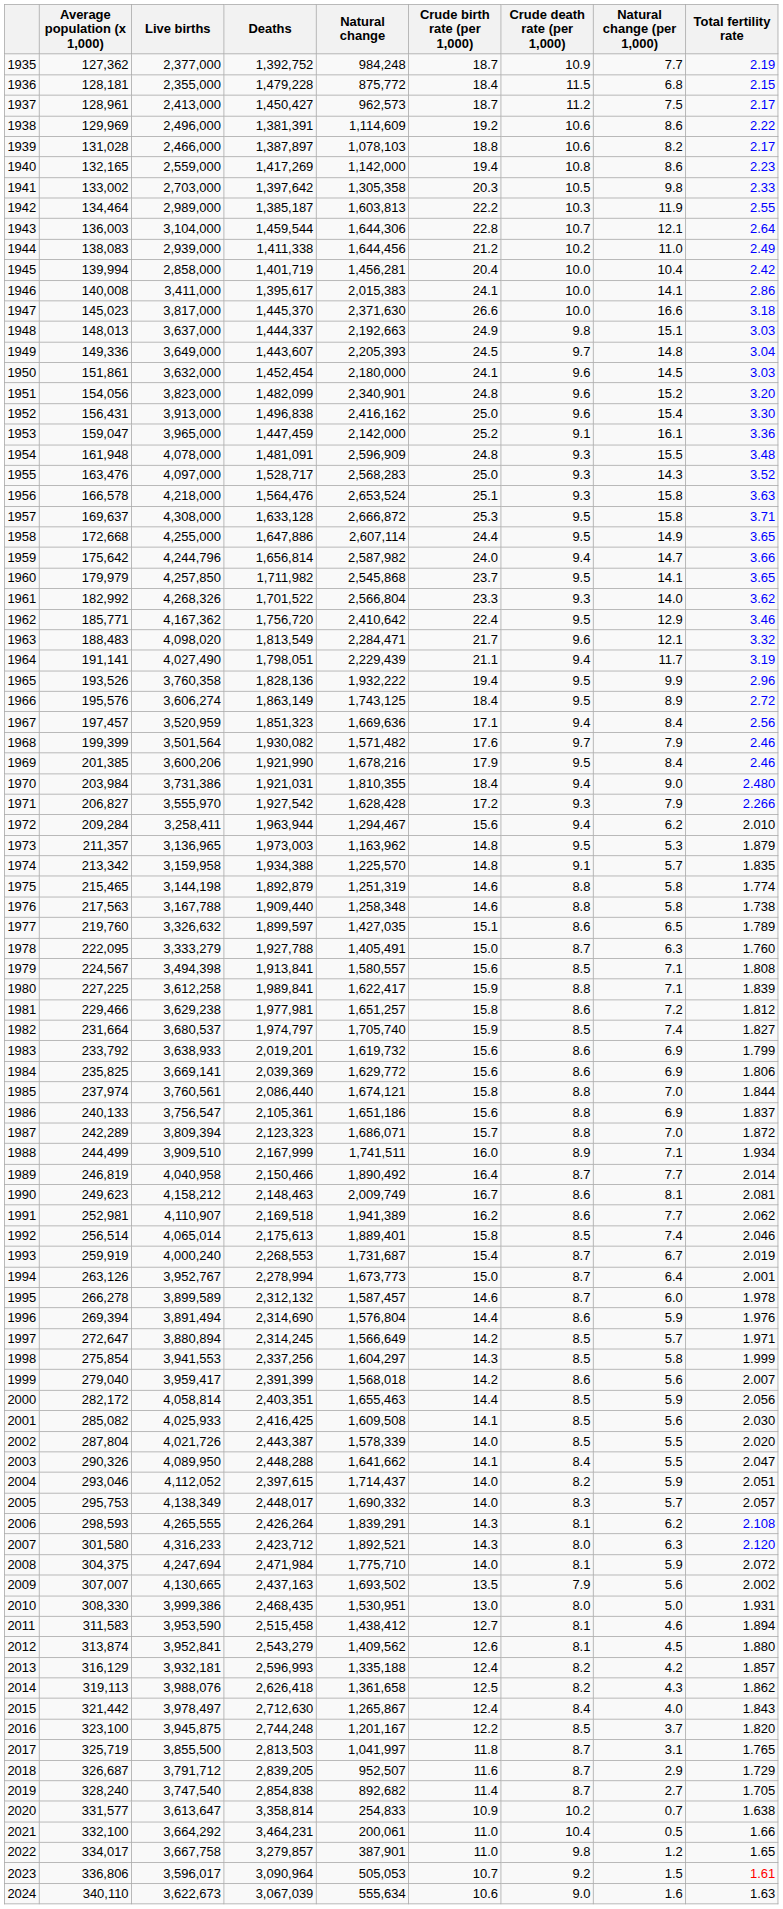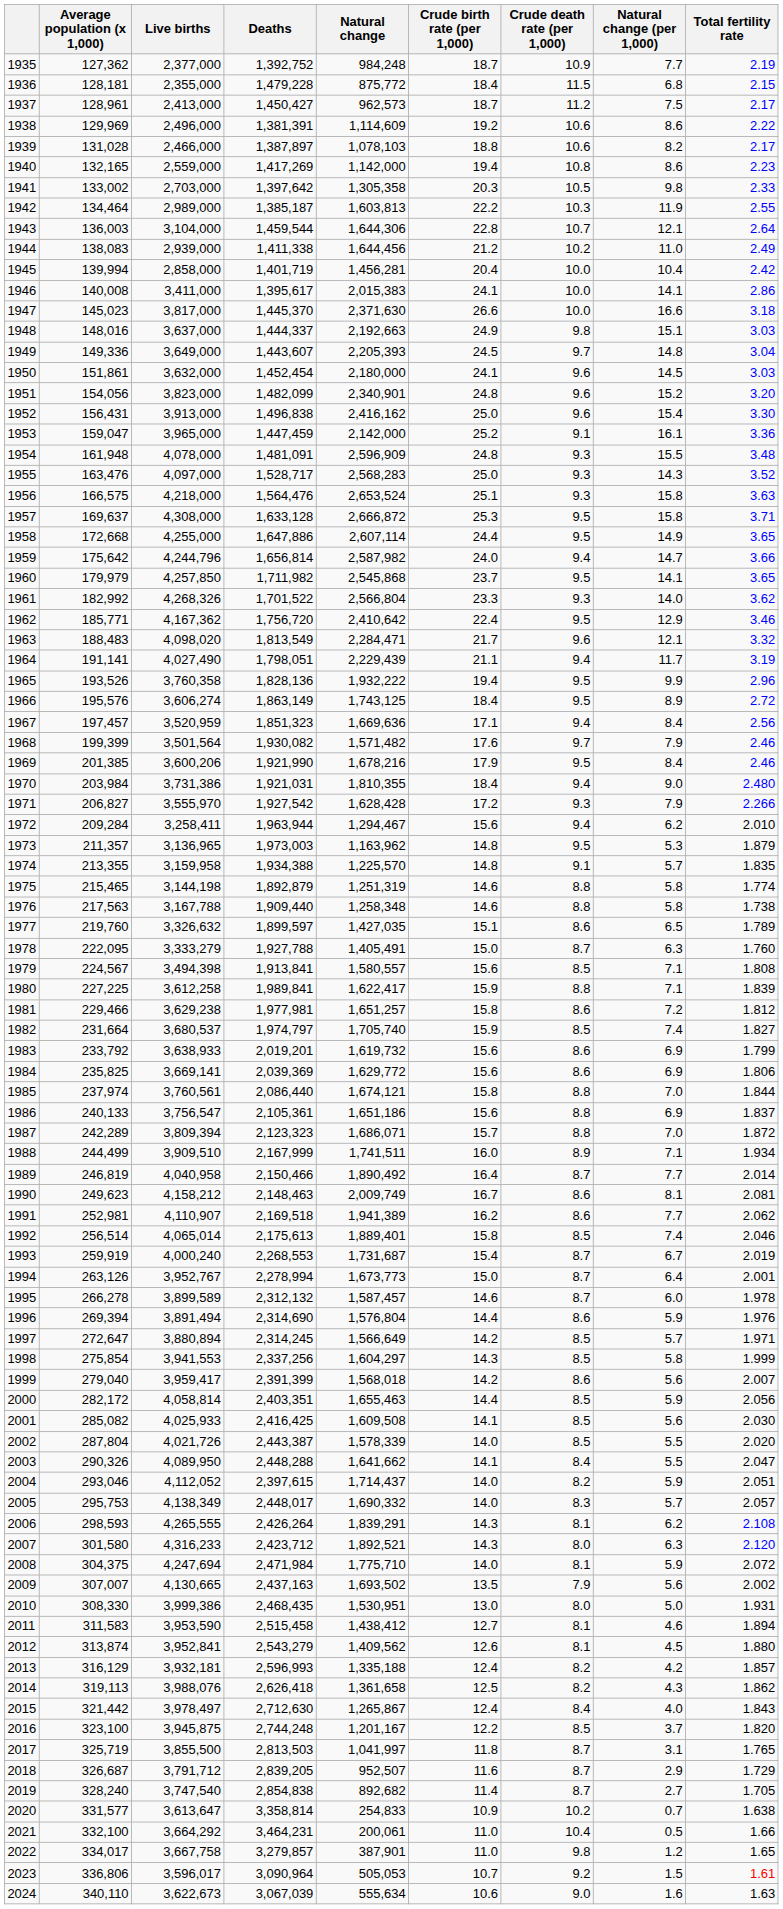(105, 331) 148,013 -> (105, 331) 148,016
(105, 496) 166,578 -> (105, 496) 166,575
(105, 866) 213,342 -> (105, 866) 213,355
